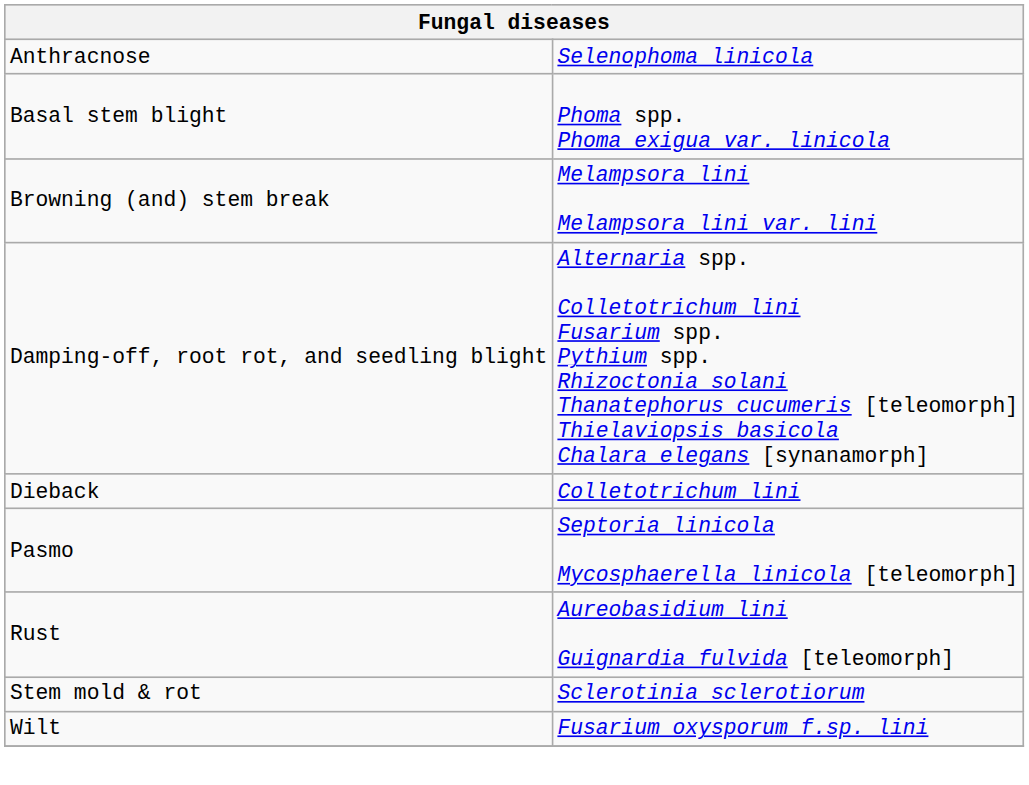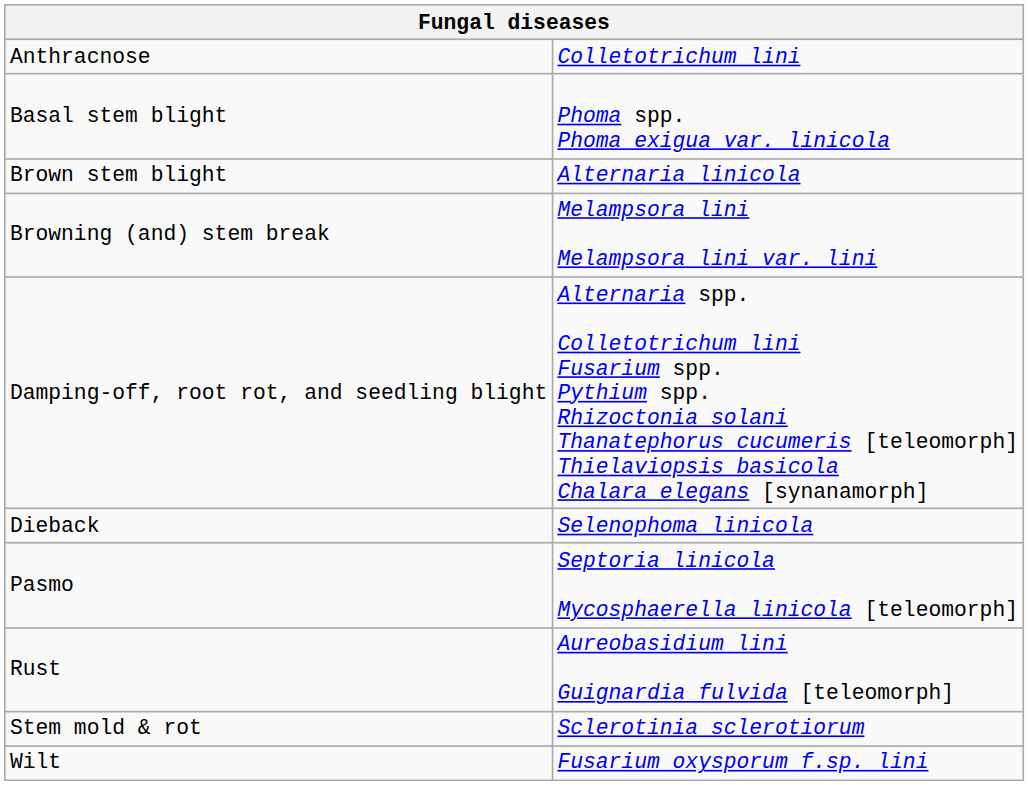(685, 57) Selenophoma linicola -> (679, 57) Colletotrichum lini
+ row: (119, 176)
(679, 491) Colletotrichum lini -> (685, 526) Selenophoma linicola
